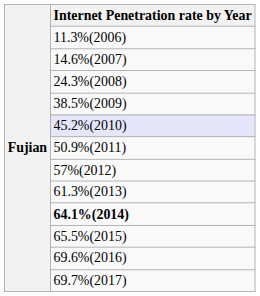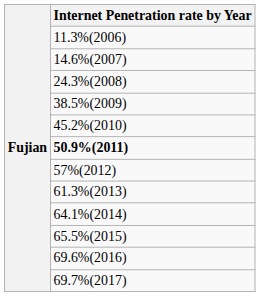(90, 125) lavender background -> (90, 125) no background
(90, 147) normal -> (91, 147) bold
(91, 214) bold -> (90, 214) normal
